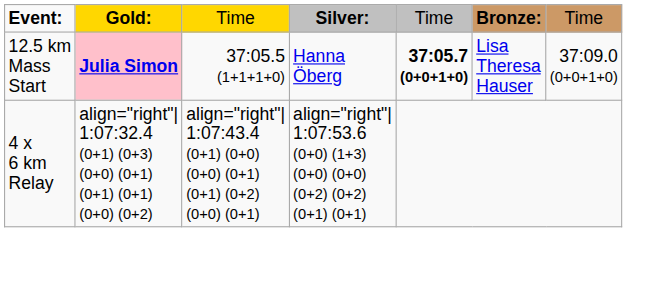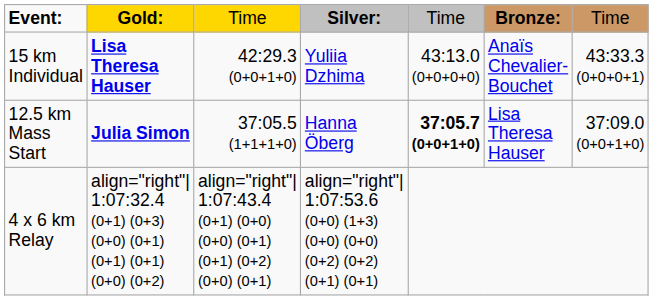+ row: (46, 66)
(129, 66) pink background -> (140, 133) no background
